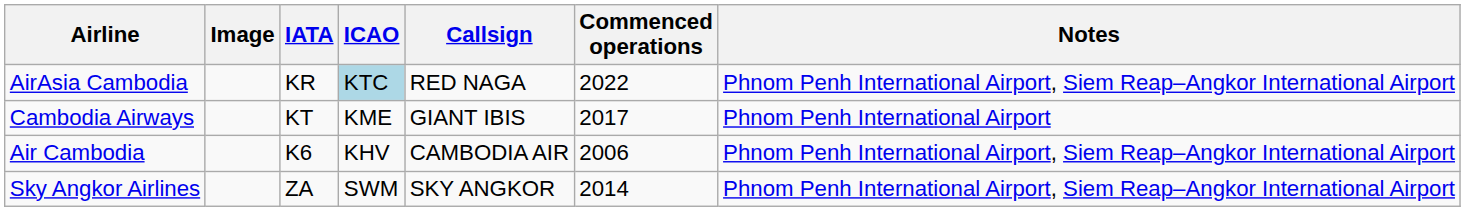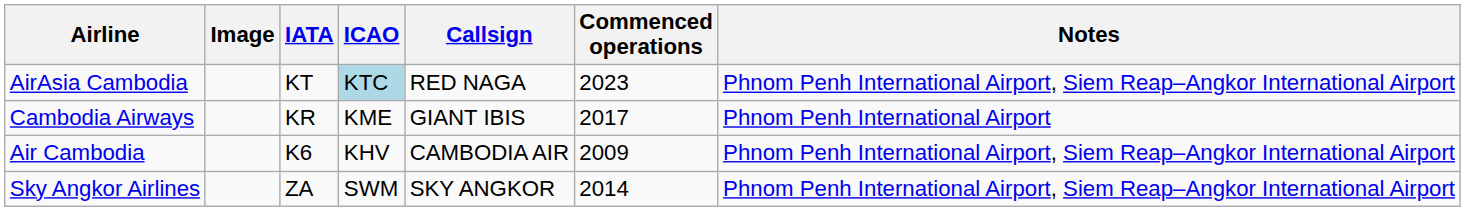(300, 82) KR -> (299, 82) KT
(604, 82) 2022 -> (604, 82) 2023
(299, 117) KT -> (300, 117) KR
(604, 152) 2006 -> (604, 152) 2009
